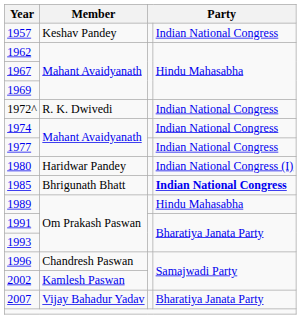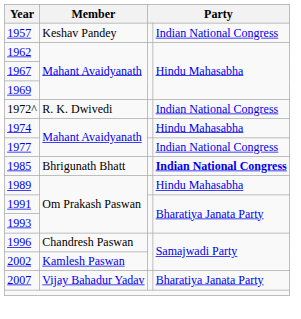(217, 128) Indian National Congress -> (199, 128) Hindu Mahasabha
- row: (19, 166)
